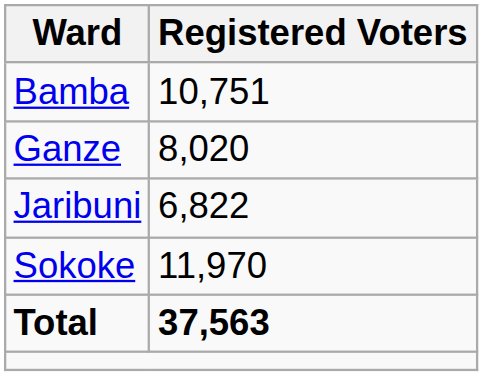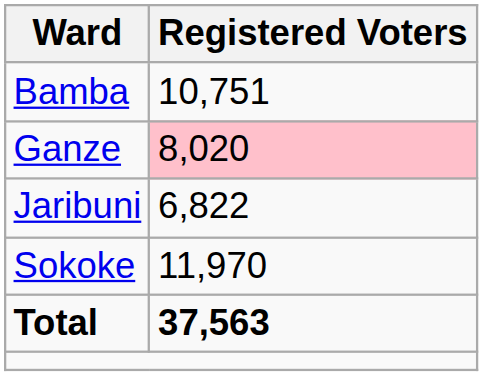(204, 149) no background -> (204, 149) pink background
